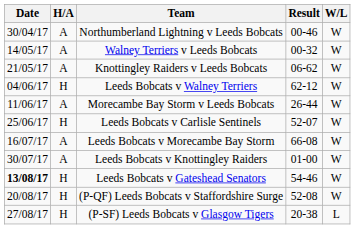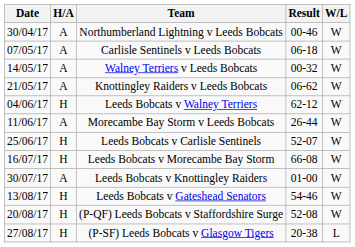+ row: (181, 50)
(64, 141) A -> (64, 159) H
(27, 178) bold -> (27, 196) normal
